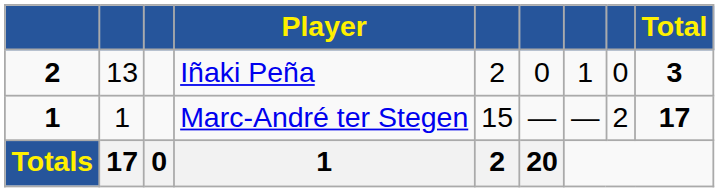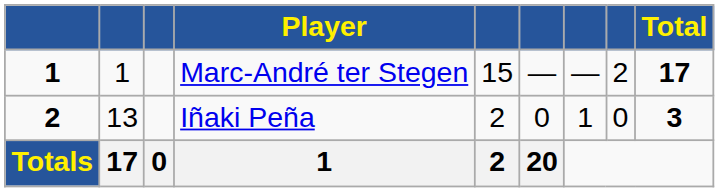rows swapped: (324, 117) <-> (247, 72)
